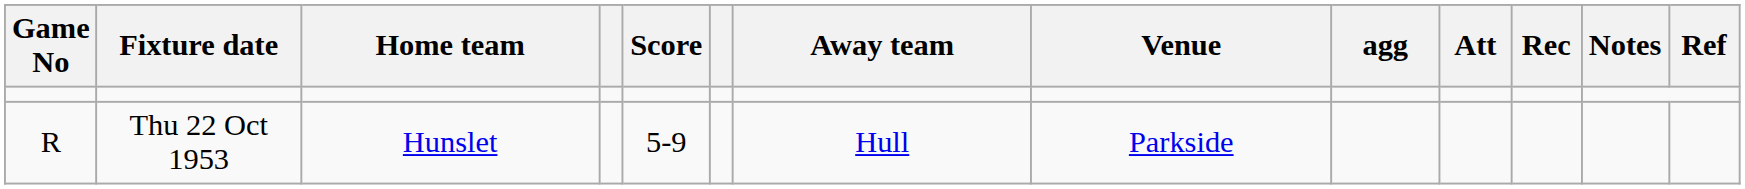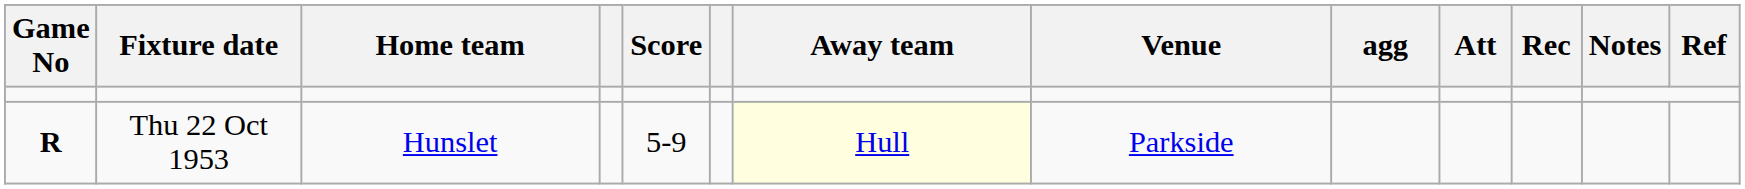(51, 142) normal -> (51, 142) bold
(882, 142) no background -> (882, 142) lightyellow background
